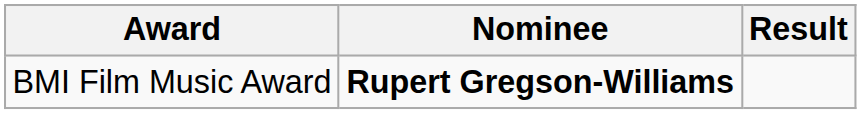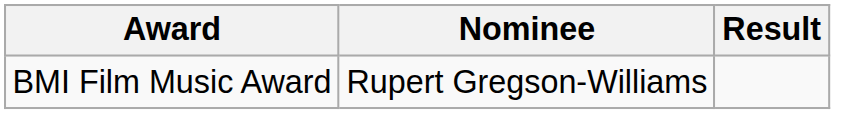(540, 81) bold -> (527, 81) normal
